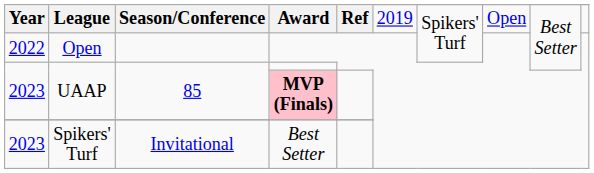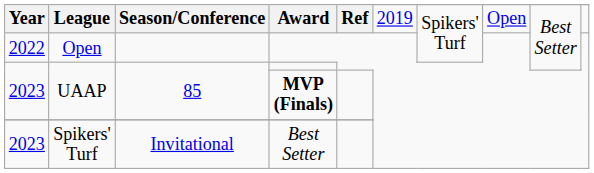(303, 94) pink background -> (303, 94) no background
